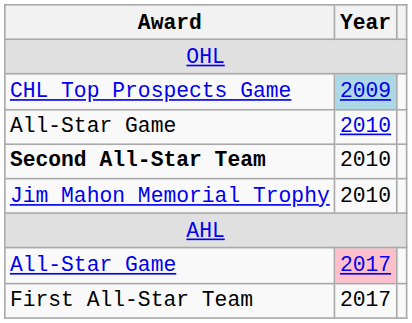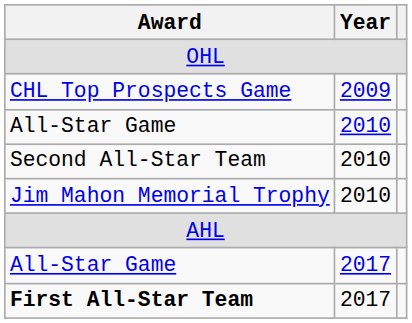(366, 92) lightblue background -> (366, 92) no background
(138, 161) bold -> (138, 161) normal
(366, 265) pink background -> (366, 265) no background
(131, 300) normal -> (131, 300) bold
